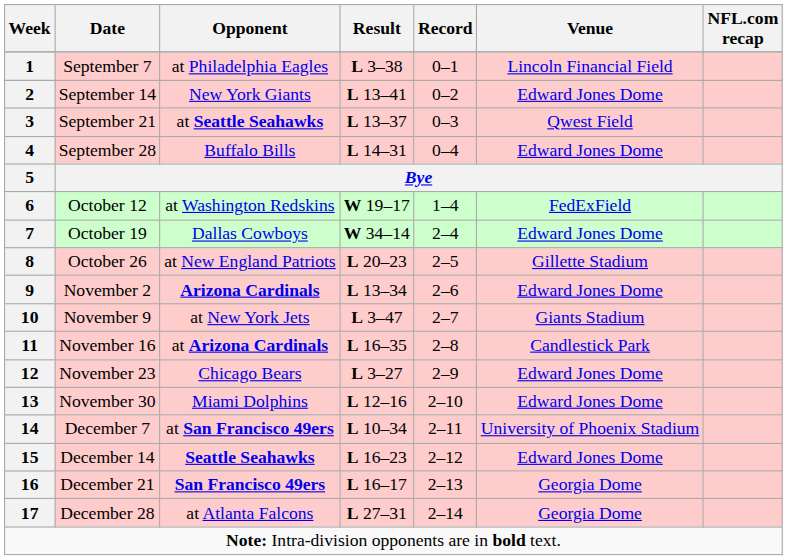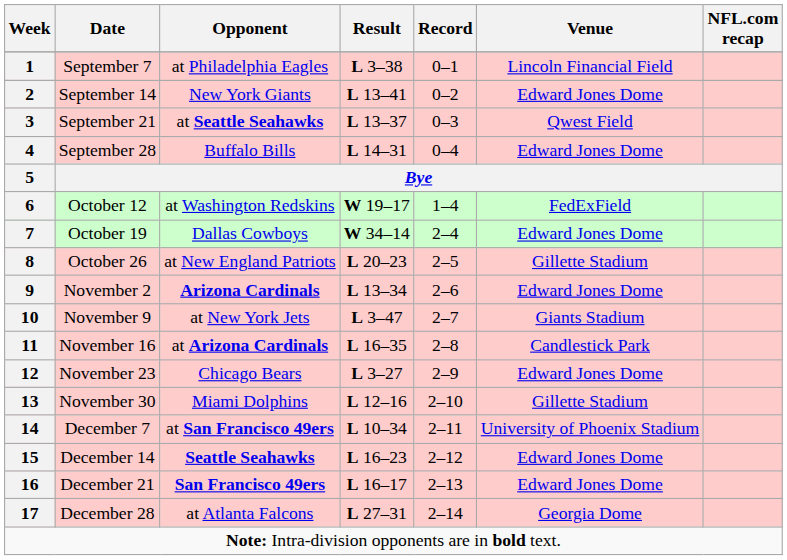(590, 401) Edward Jones Dome -> (590, 401) Gillette Stadium
(590, 484) Georgia Dome -> (590, 484) Edward Jones Dome
